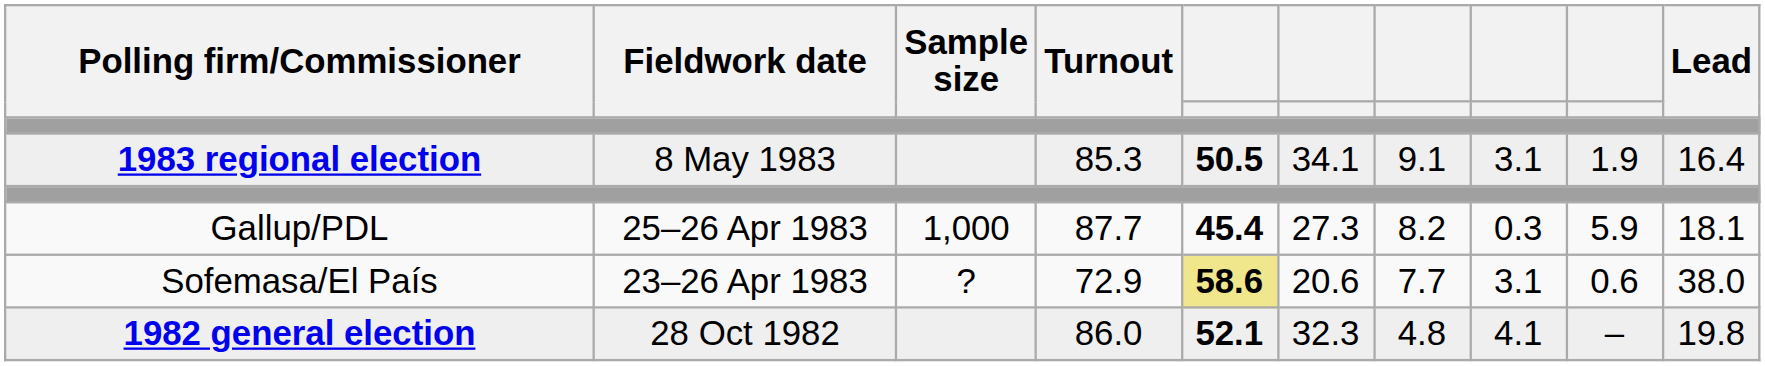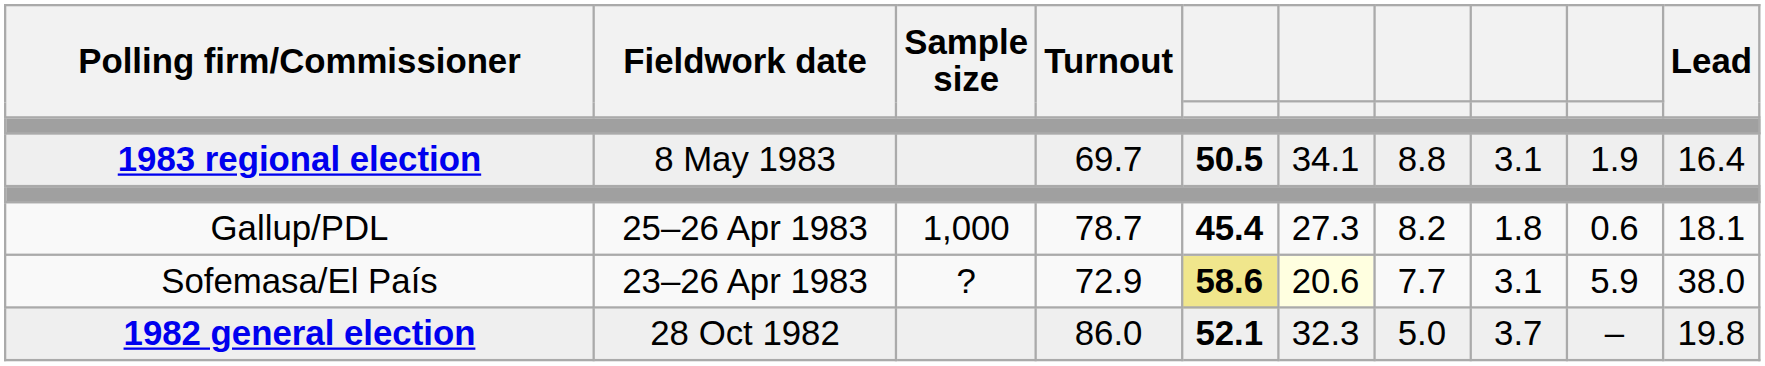(1109, 159) 85.3 -> (1109, 159) 69.7
(1422, 159) 9.1 -> (1422, 159) 8.8
(1109, 228) 87.7 -> (1109, 228) 78.7
(1518, 228) 0.3 -> (1518, 228) 1.8
(1615, 228) 5.9 -> (1615, 228) 0.6
(1326, 281) no background -> (1326, 281) lightyellow background
(1615, 281) 0.6 -> (1615, 281) 5.9
(1422, 334) 4.8 -> (1422, 334) 5.0
(1518, 334) 4.1 -> (1518, 334) 3.7
